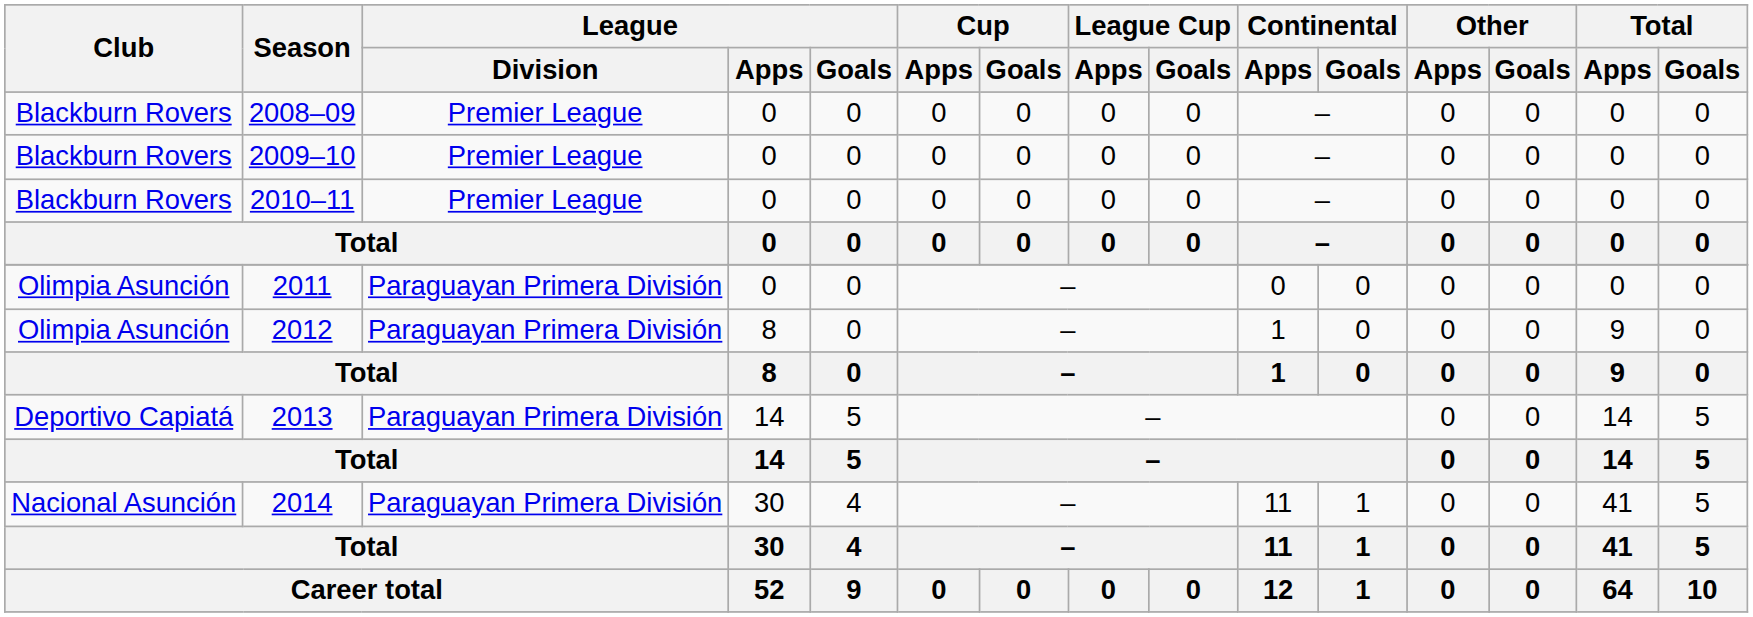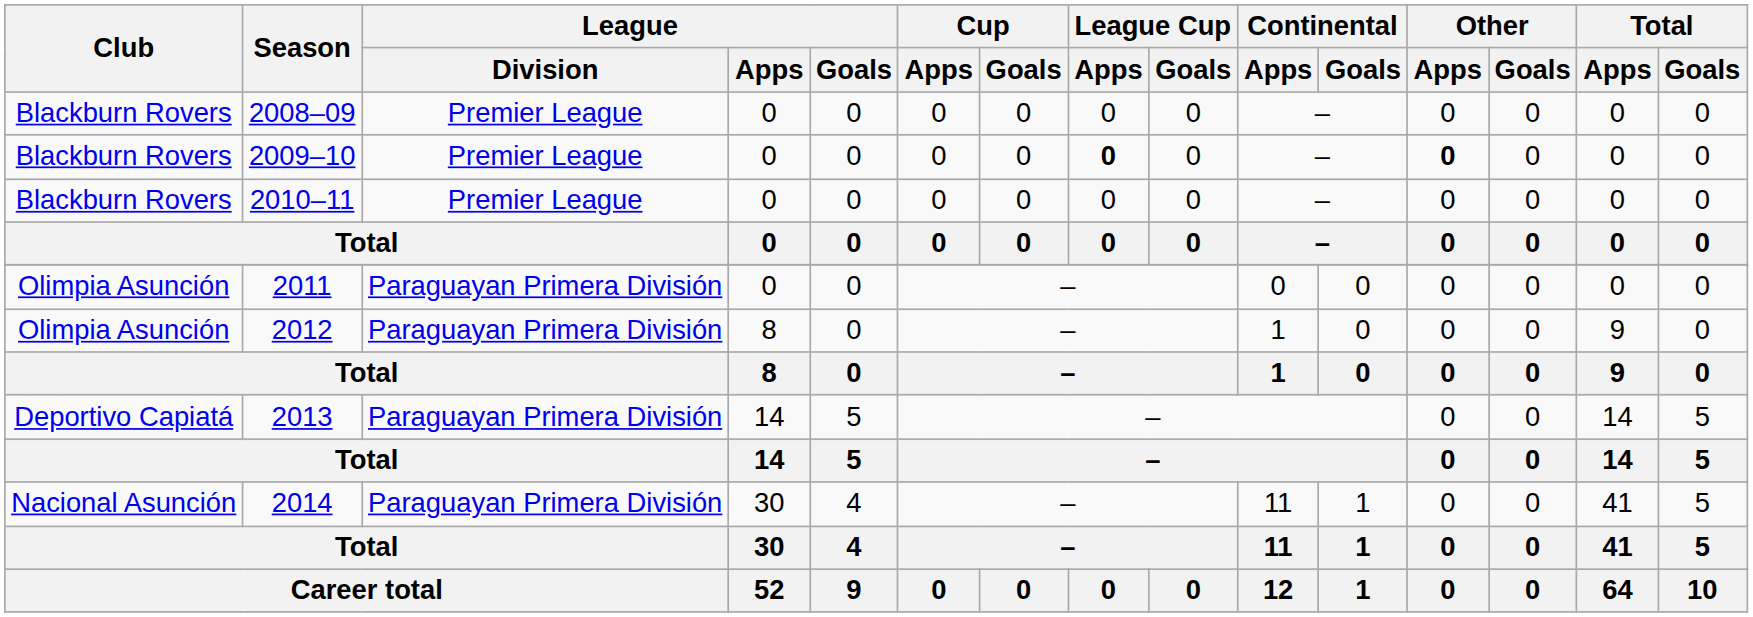(1108, 156) normal -> (1108, 156) bold
(1448, 156) normal -> (1448, 156) bold
